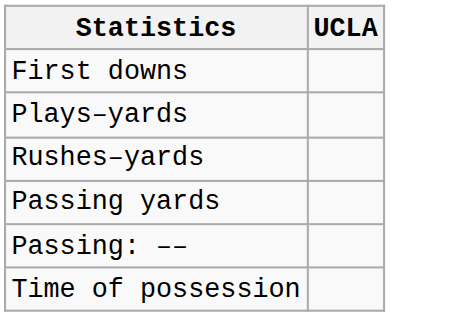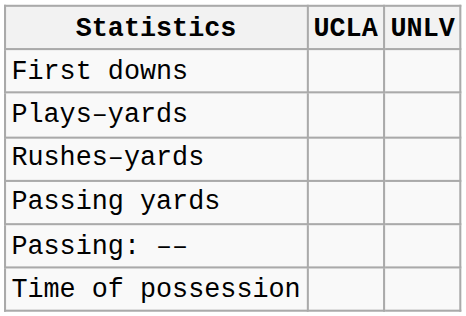+ column: (423, 28)
